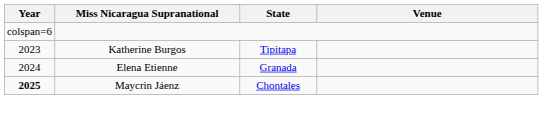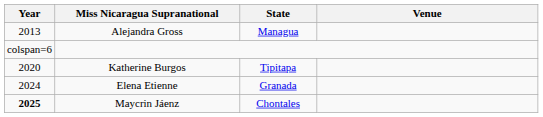+ row: (147, 31)
(29, 49) 2023 -> (29, 67) 2020
